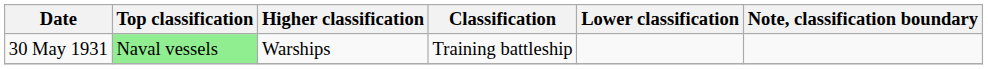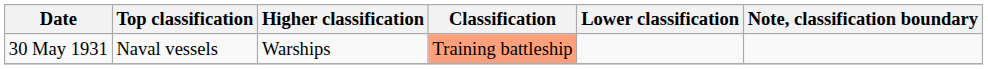(167, 48) lightgreen background -> (167, 48) no background
(503, 48) no background -> (503, 48) lightsalmon background
